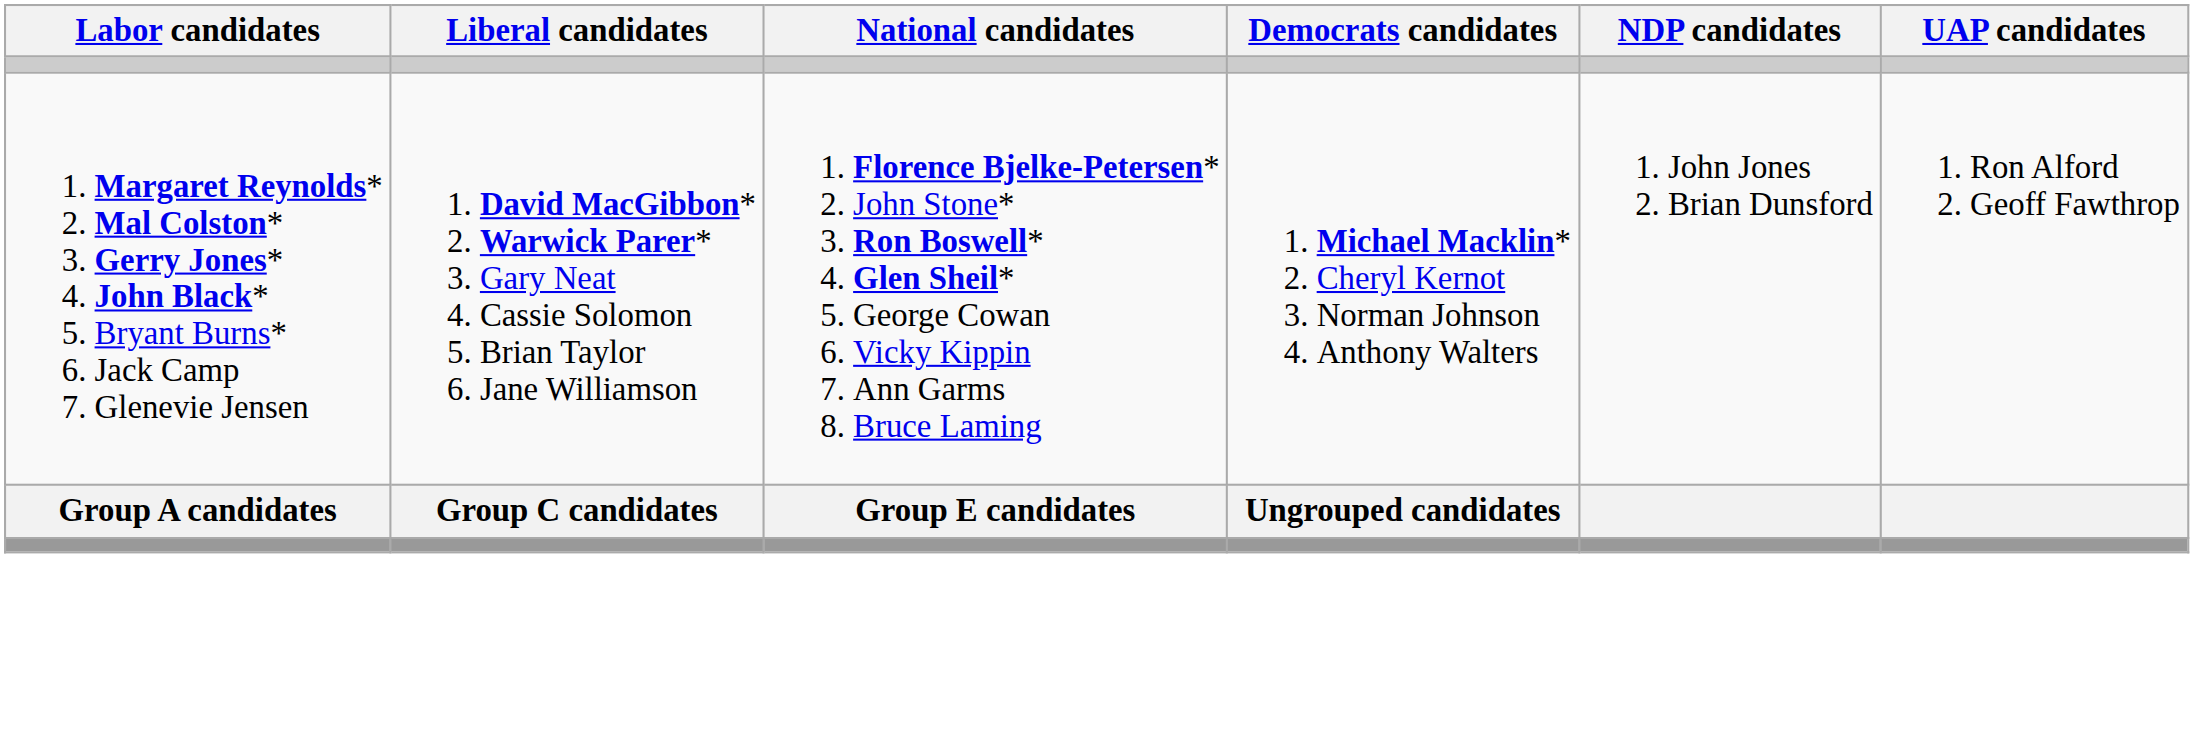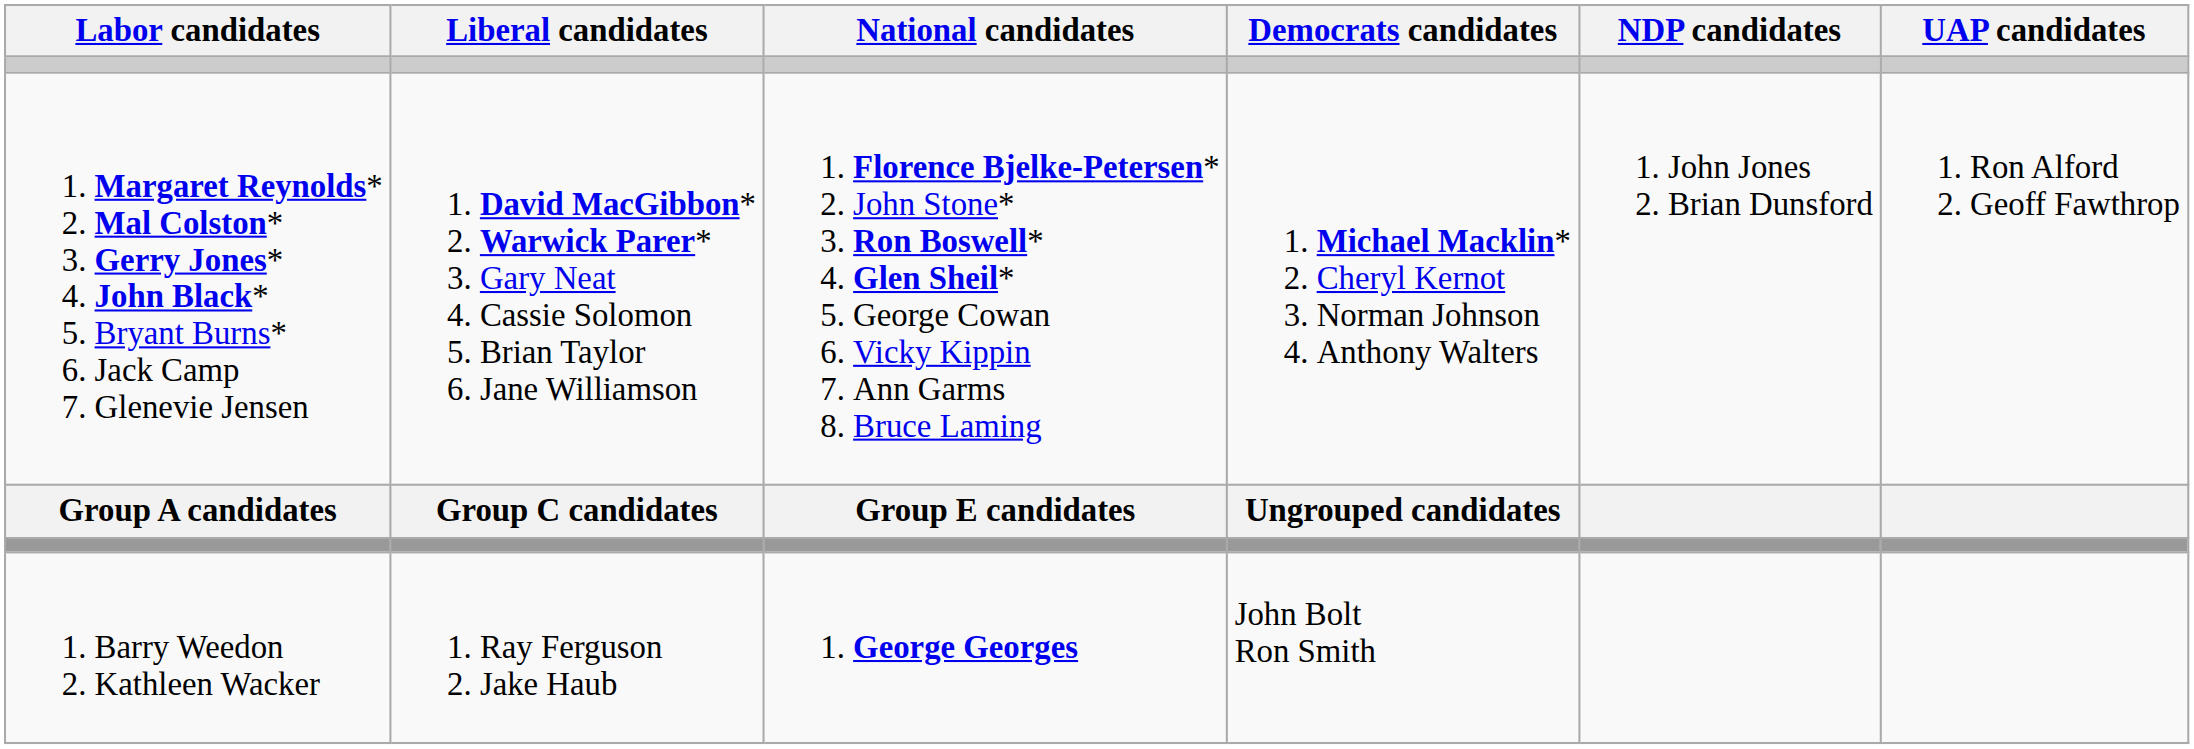+ row: (198, 666)
